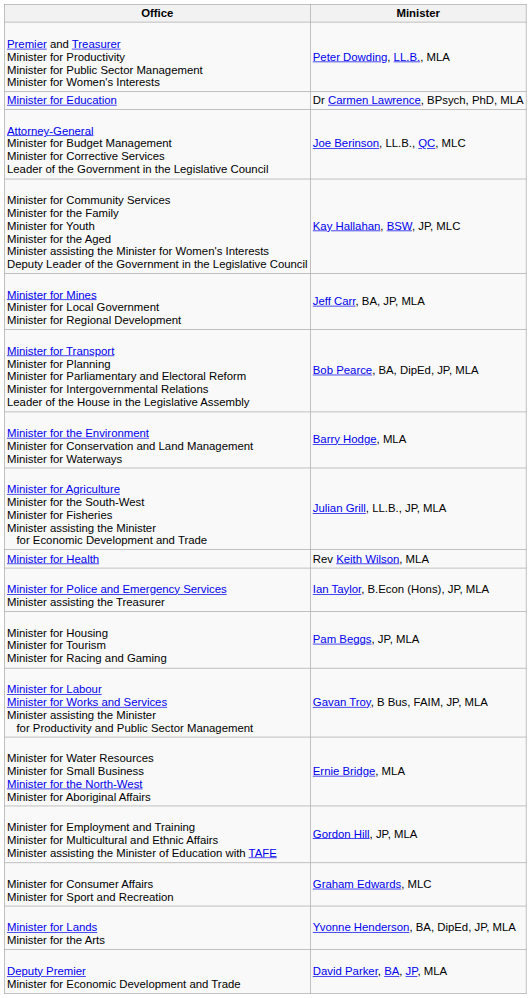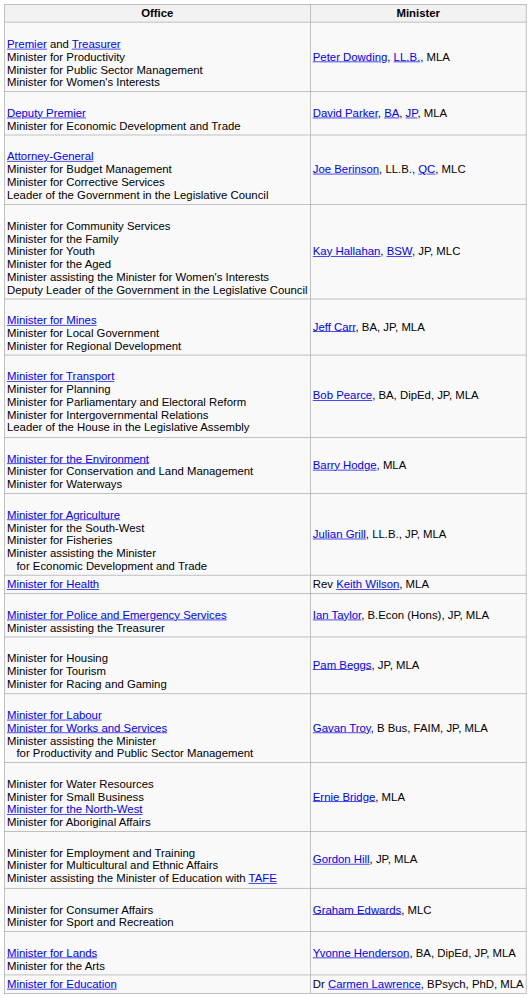rows swapped: (124, 977) <-> (62, 100)
